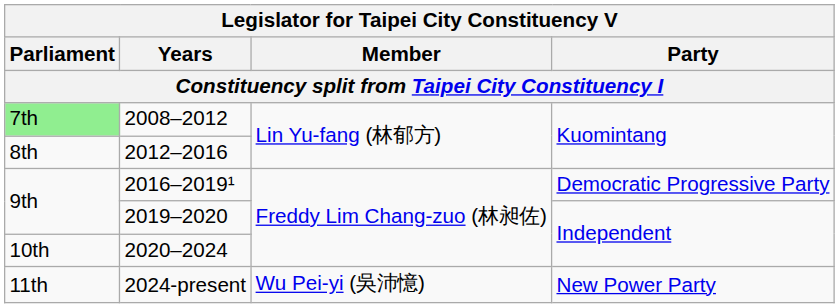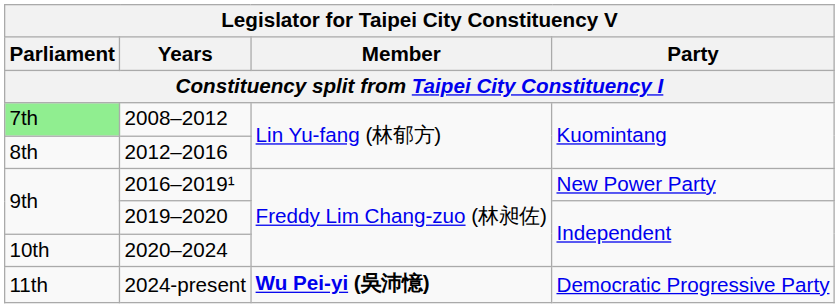(693, 184) Democratic Progressive Party -> (636, 184) New Power Party
(340, 284) normal -> (343, 284) bold
(636, 284) New Power Party -> (693, 284) Democratic Progressive Party
